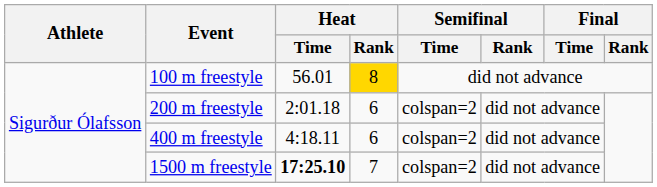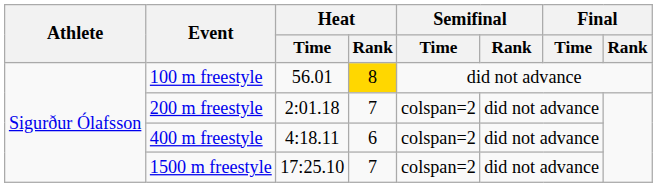(374, 108) 6 -> (373, 108) 7
(313, 167) bold -> (312, 167) normal
